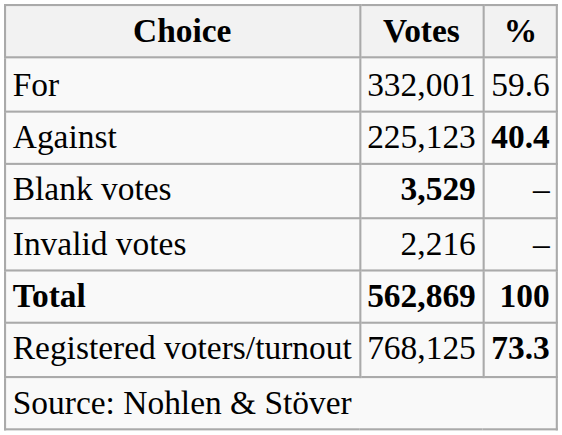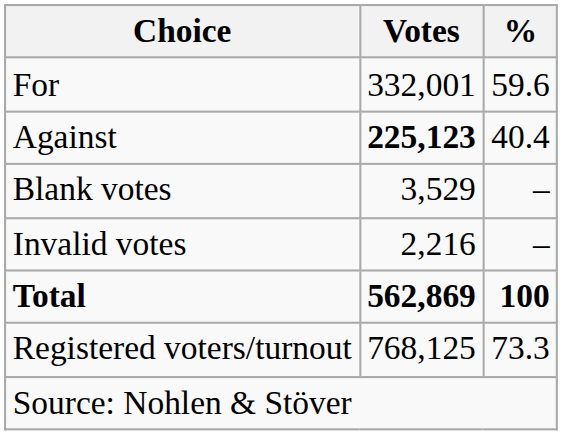(421, 137) normal -> (421, 137) bold
(520, 137) bold -> (520, 137) normal
(438, 190) bold -> (438, 190) normal
(520, 349) bold -> (520, 349) normal
